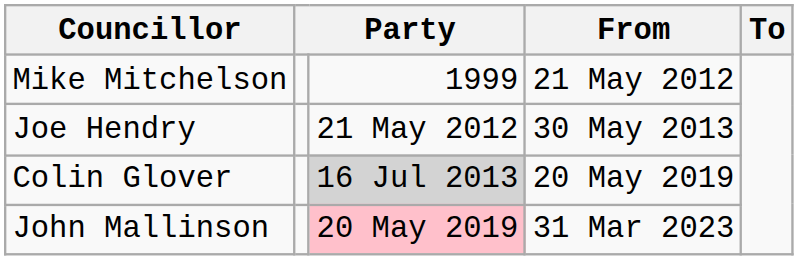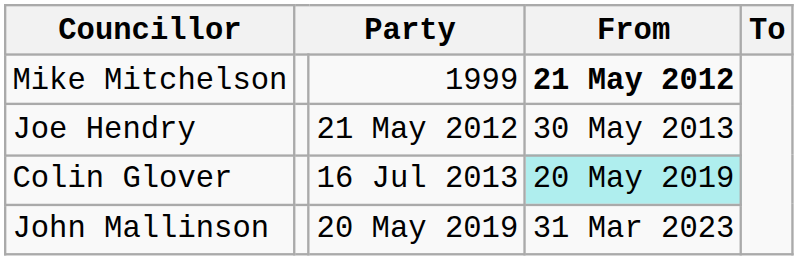(634, 80) normal -> (634, 80) bold
(417, 179) lightgrey background -> (417, 179) no background
(634, 179) no background -> (634, 179) paleturquoise background
(417, 229) pink background -> (417, 229) no background
